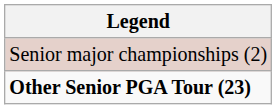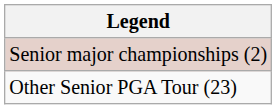(130, 87) bold -> (123, 87) normal
